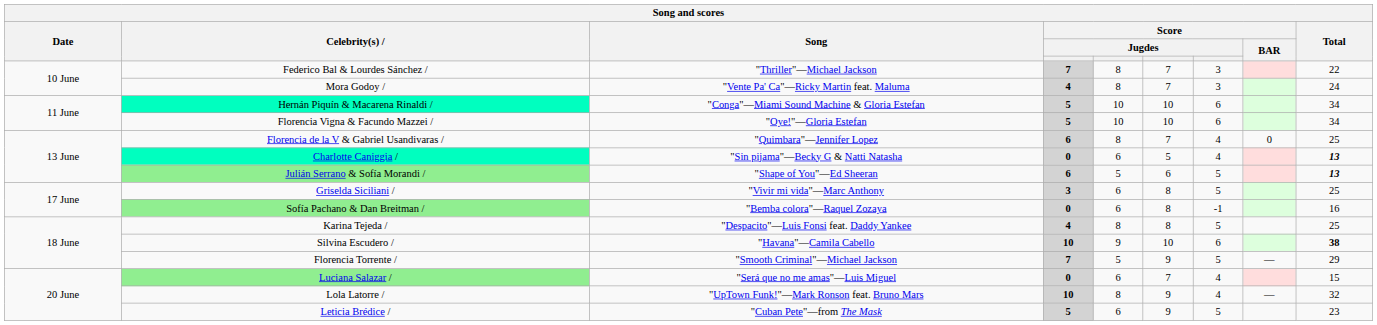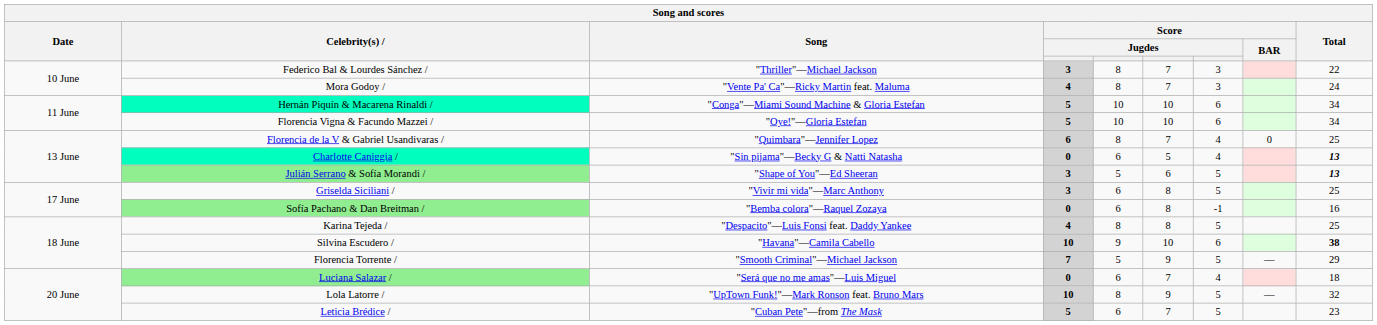(1068, 70) 7 -> (1068, 70) 3
(1068, 173) 6 -> (1068, 173) 3
(1334, 277) 15 -> (1334, 277) 18
(1218, 294) 4 -> (1218, 294) 5
(1168, 312) 9 -> (1168, 312) 7
